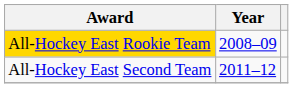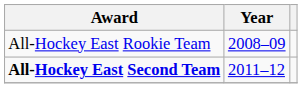(109, 43) gold background -> (109, 43) no background
(110, 69) normal -> (114, 69) bold
